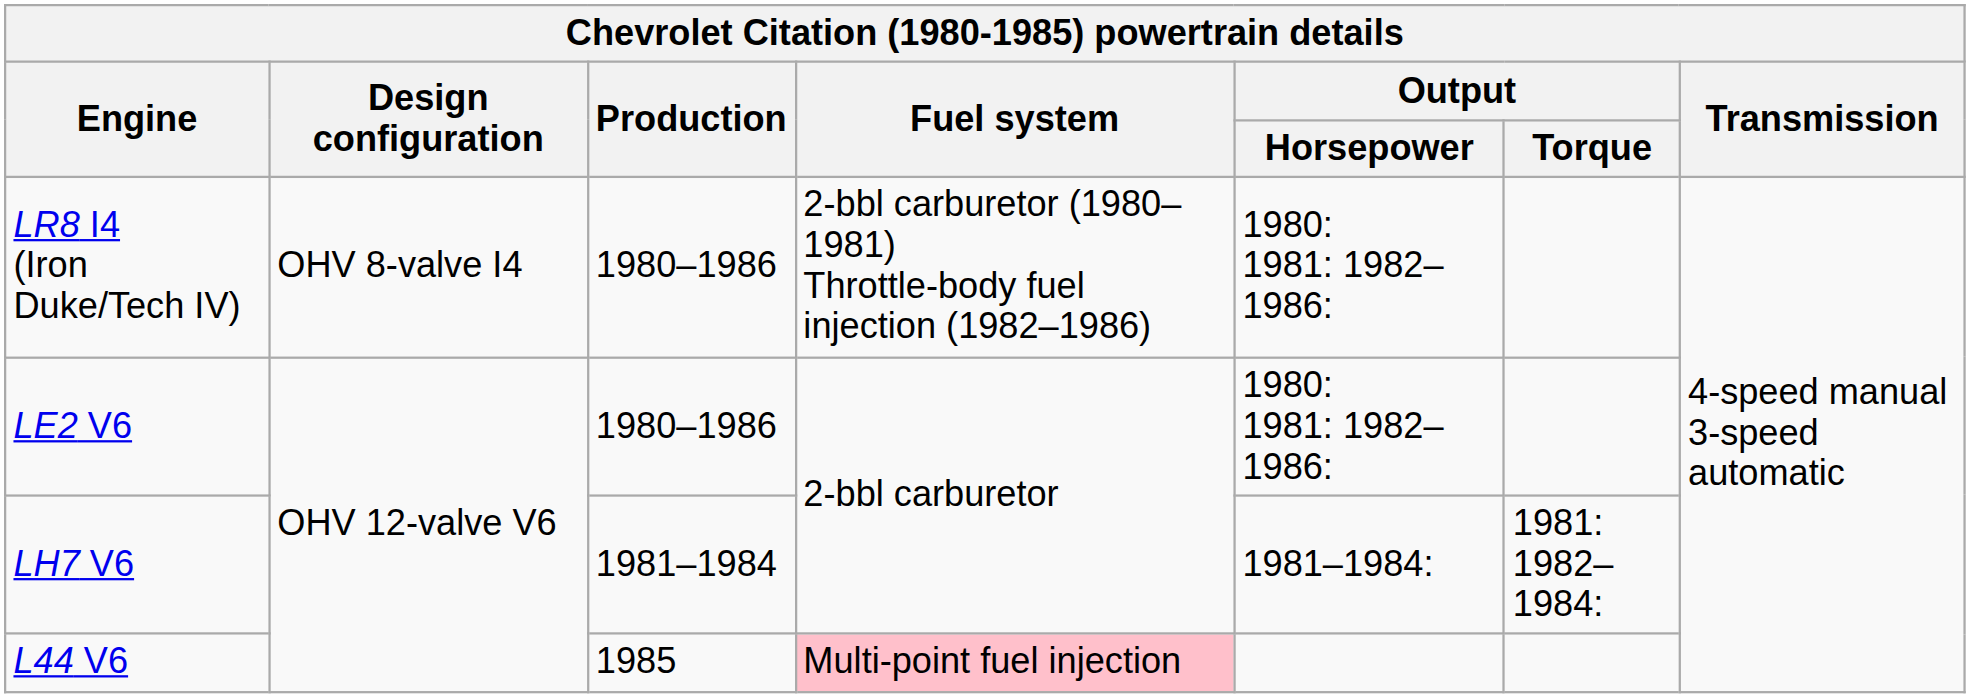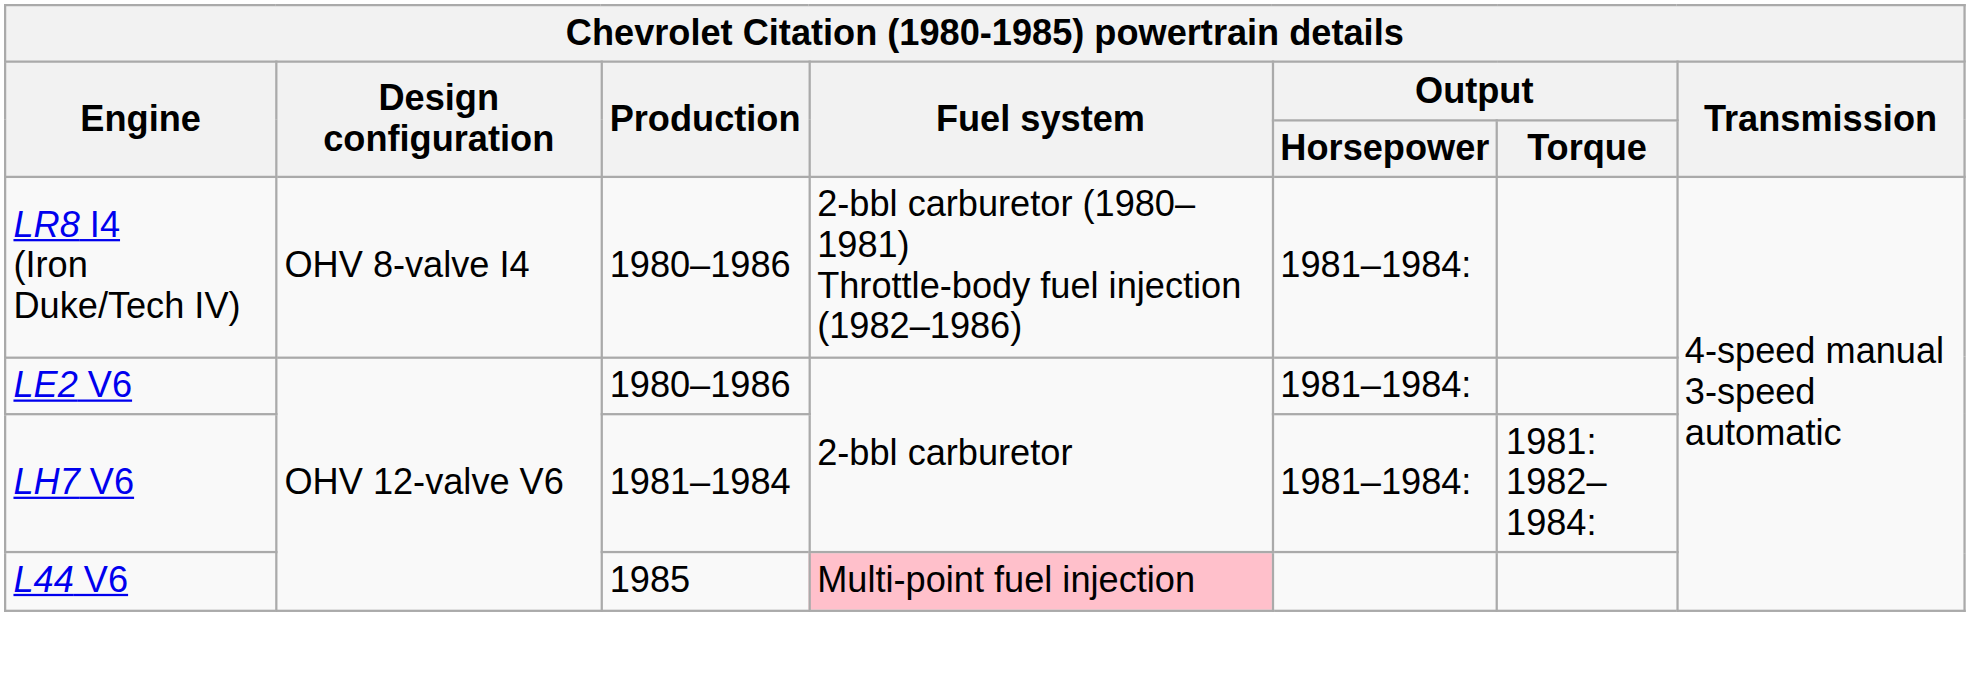(1343, 266) 1980: 1981: 1982–1986: -> (1376, 266) 1981–1984:
(1343, 425) 1980: 1981: 1982–1986: -> (1376, 384) 1981–1984:
